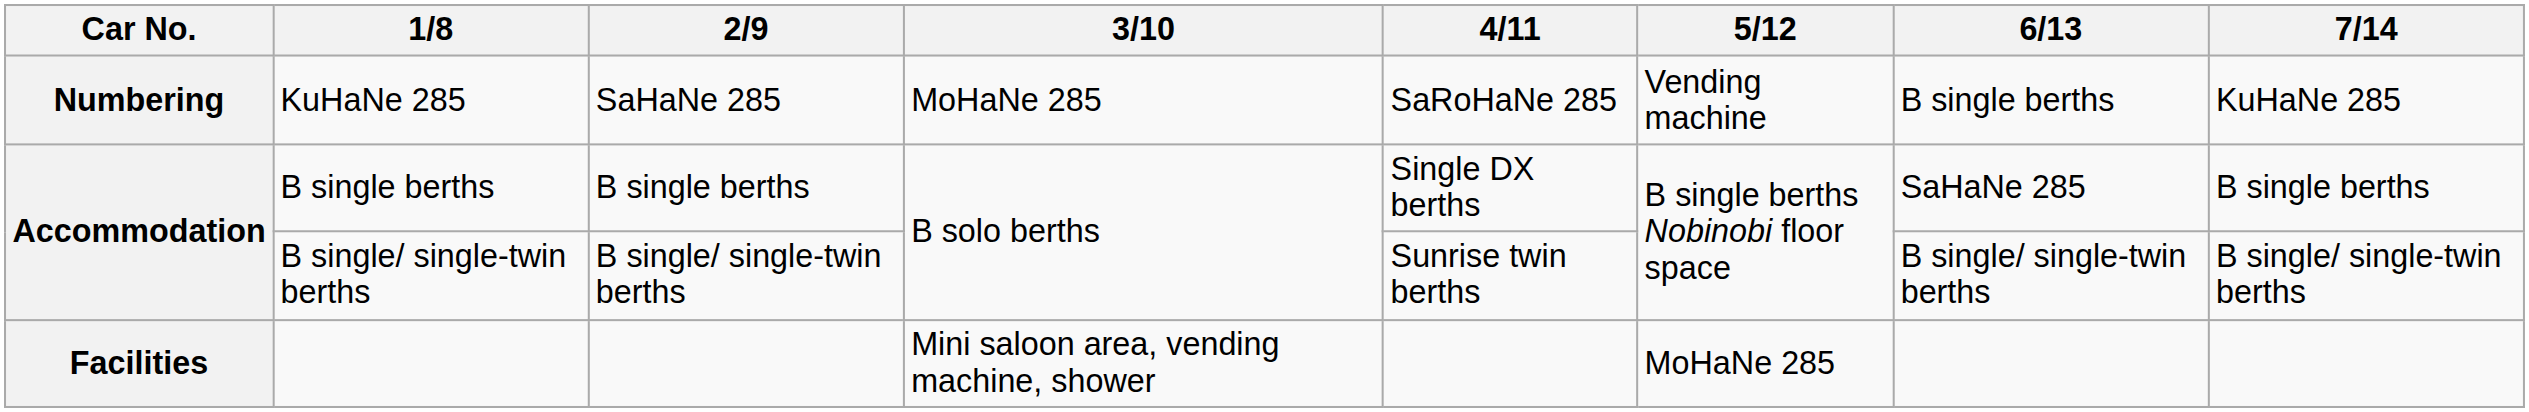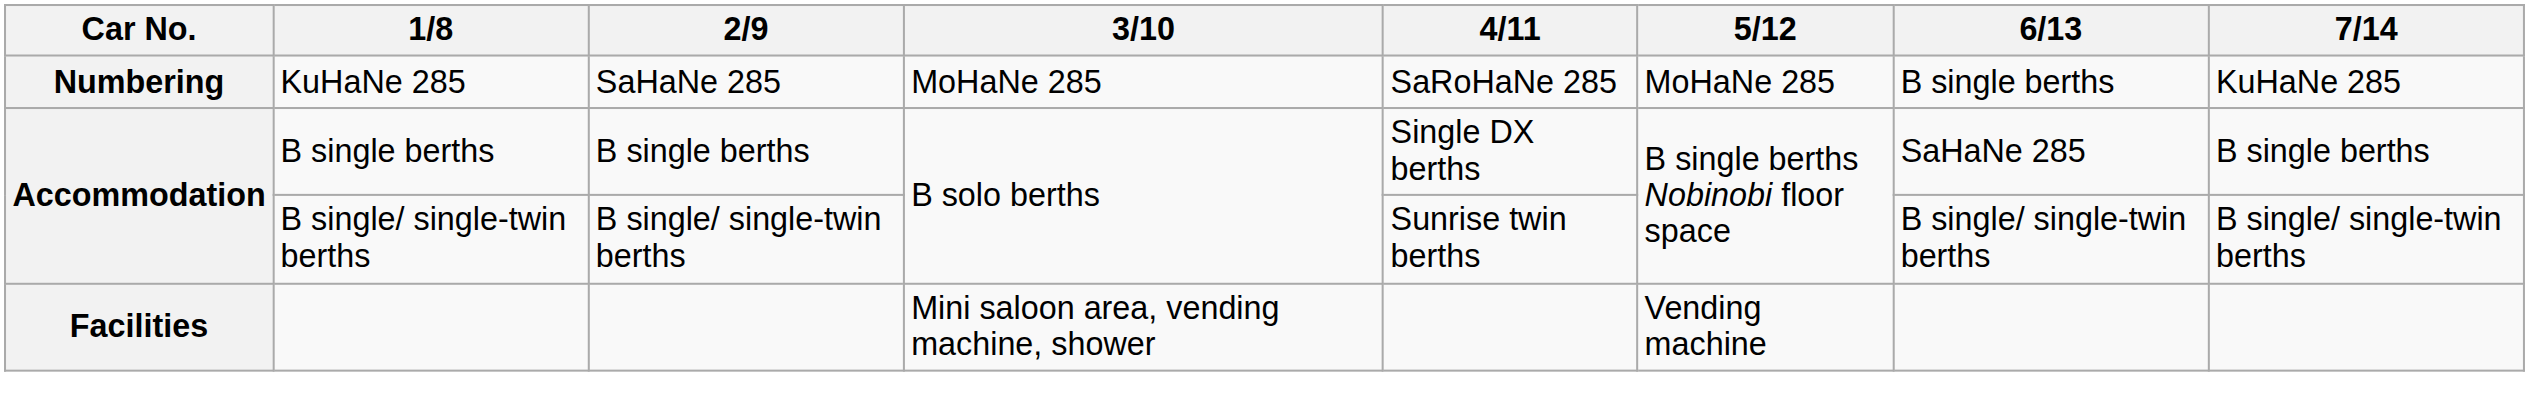(1706, 99) Vending machine -> (1740, 81) MoHaNe 285
(1740, 362) MoHaNe 285 -> (1706, 326) Vending machine
